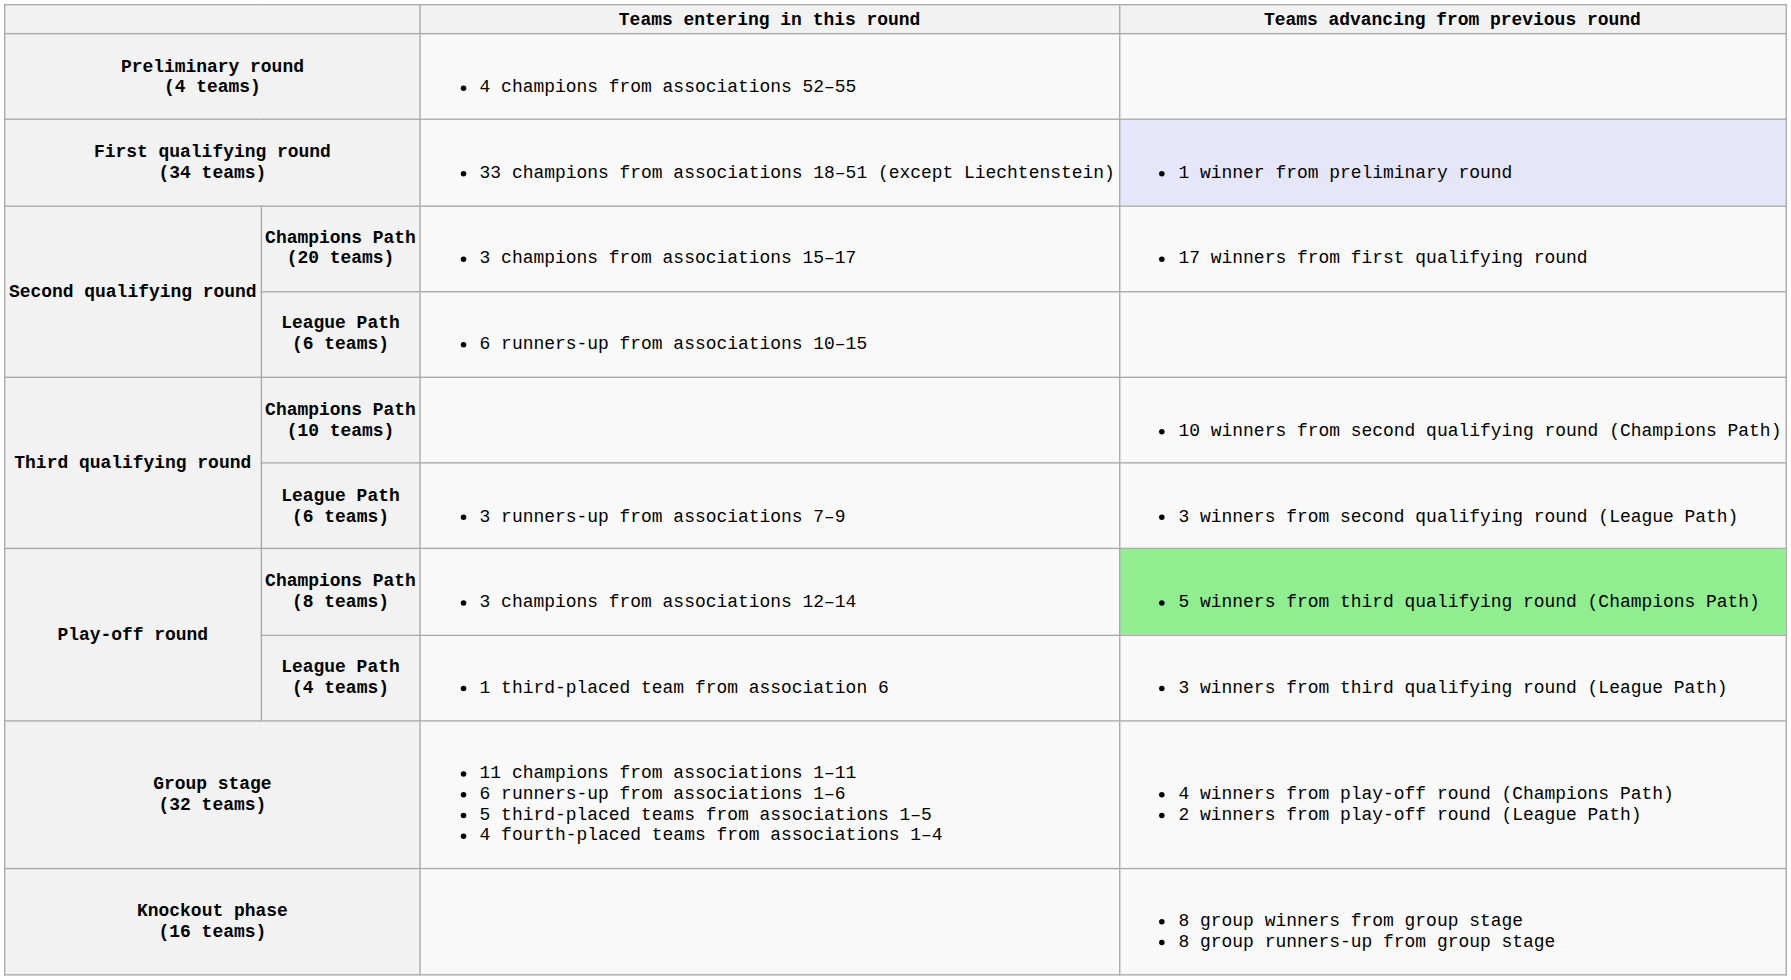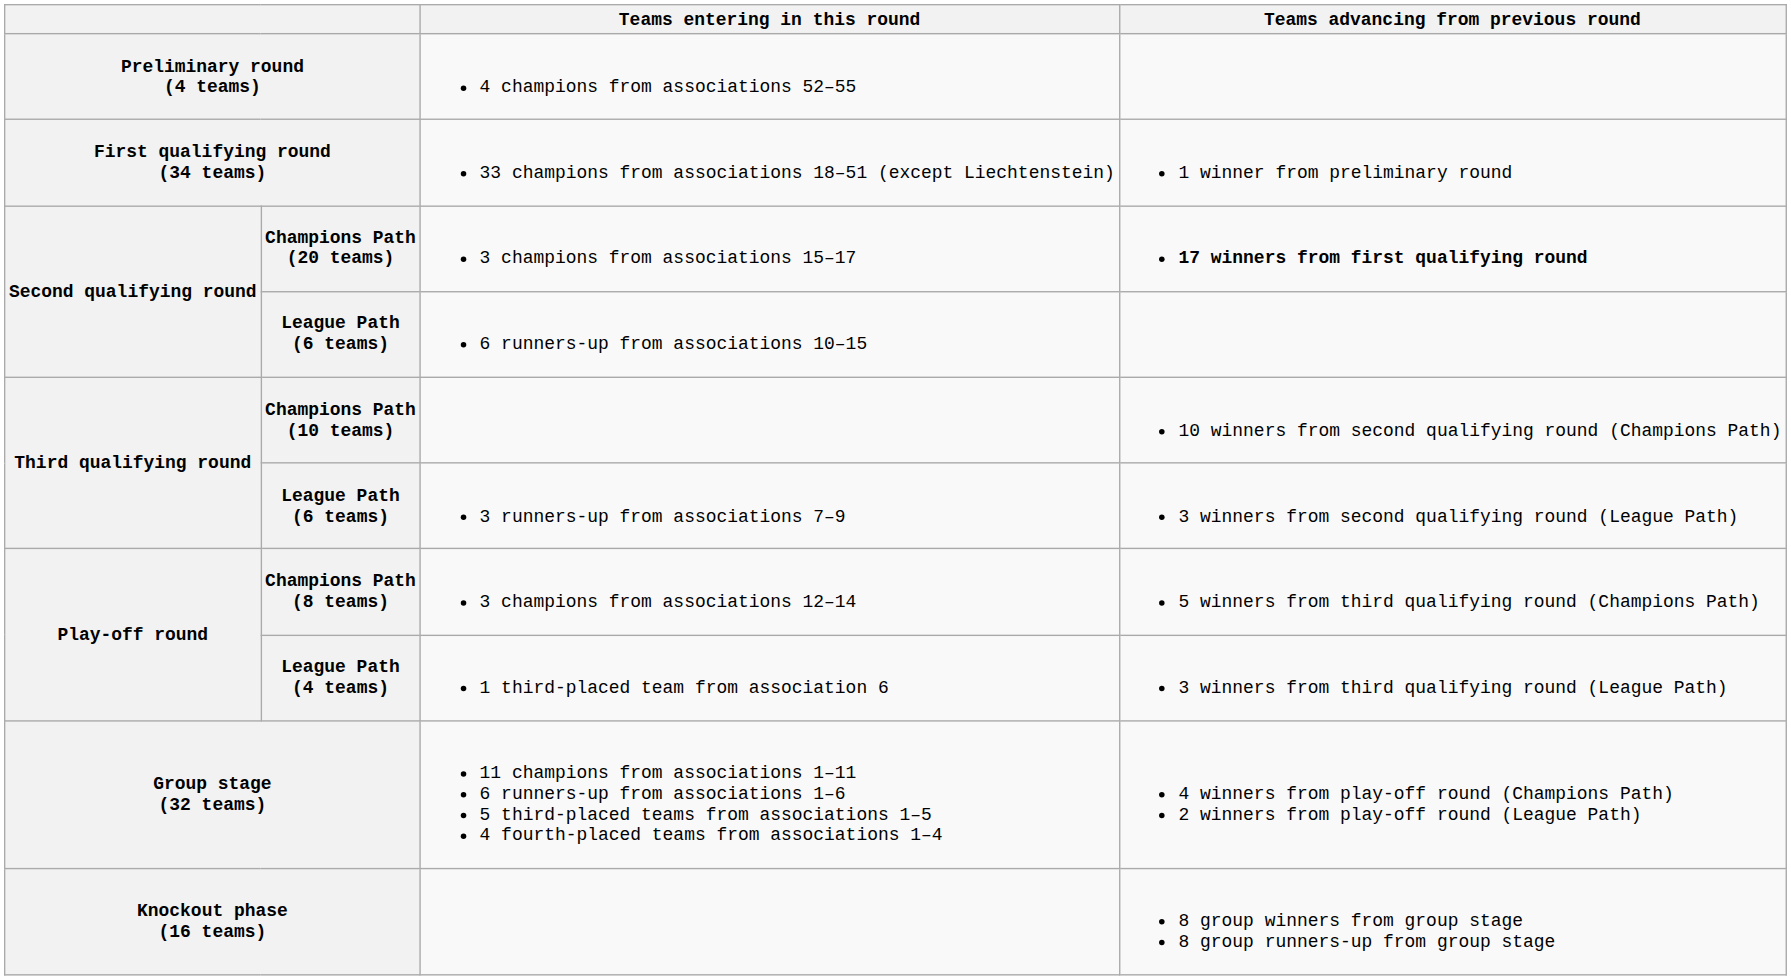(1452, 173) lavender background -> (1452, 173) no background
(1452, 259) normal -> (1452, 259) bold
(1452, 602) lightgreen background -> (1452, 602) no background
